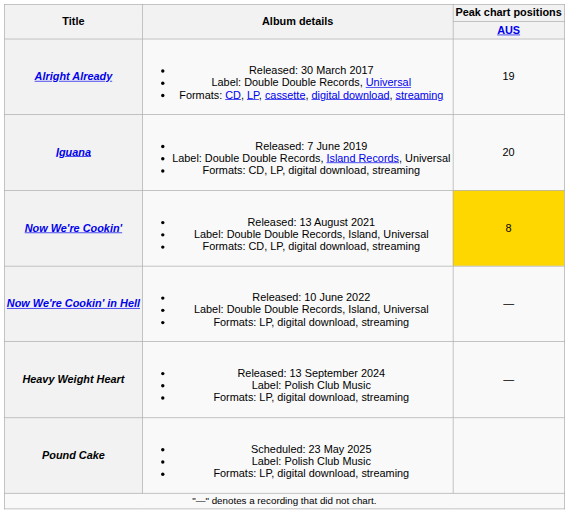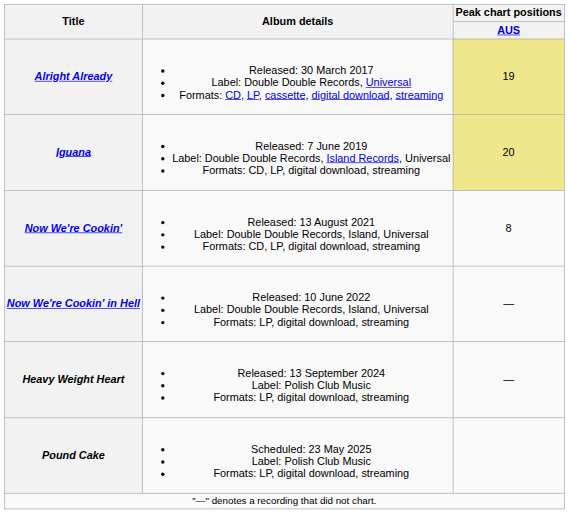(509, 76) no background -> (509, 76) khaki background
(509, 152) no background -> (509, 152) khaki background
(509, 228) gold background -> (509, 228) no background
